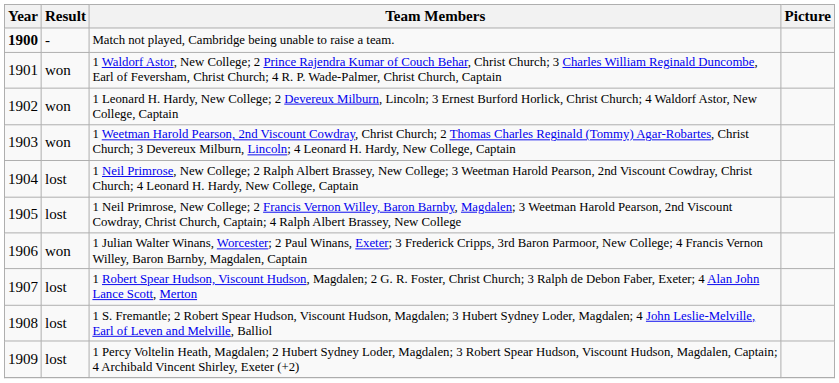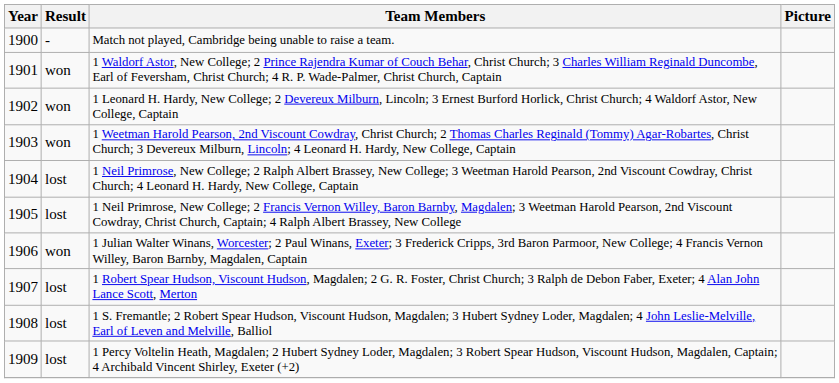(23, 40) bold -> (23, 40) normal
